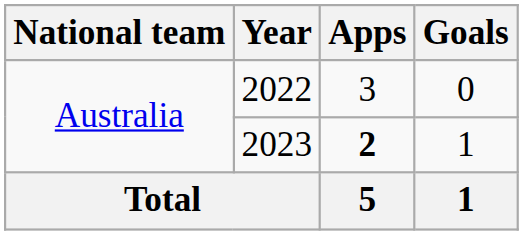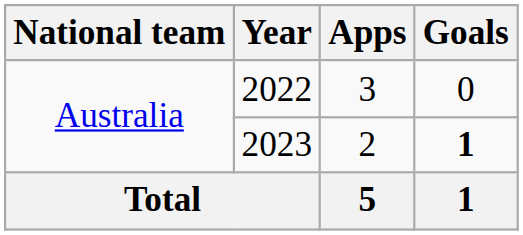(367, 144) bold -> (367, 144) normal
(466, 144) normal -> (466, 144) bold
